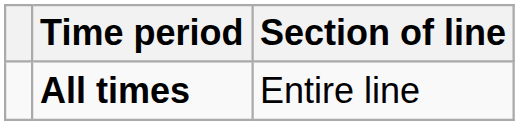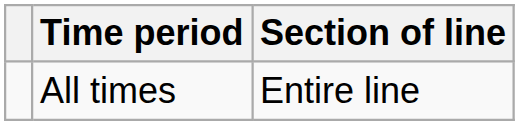(115, 90) bold -> (108, 90) normal
